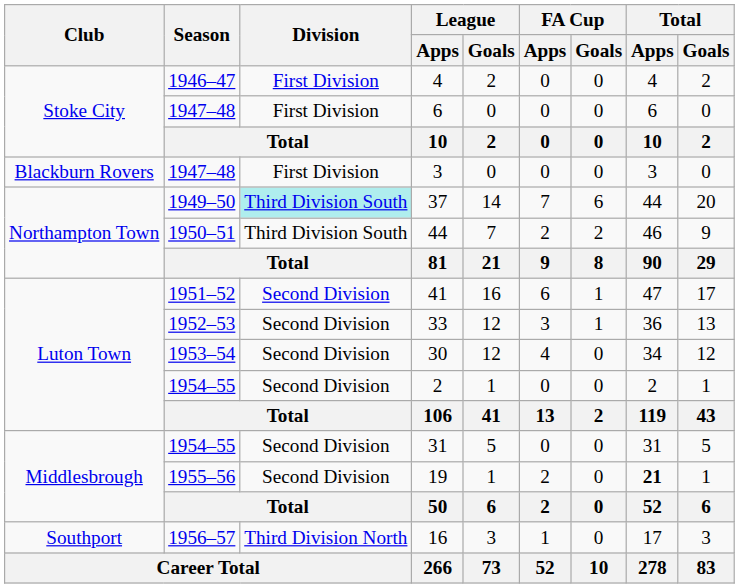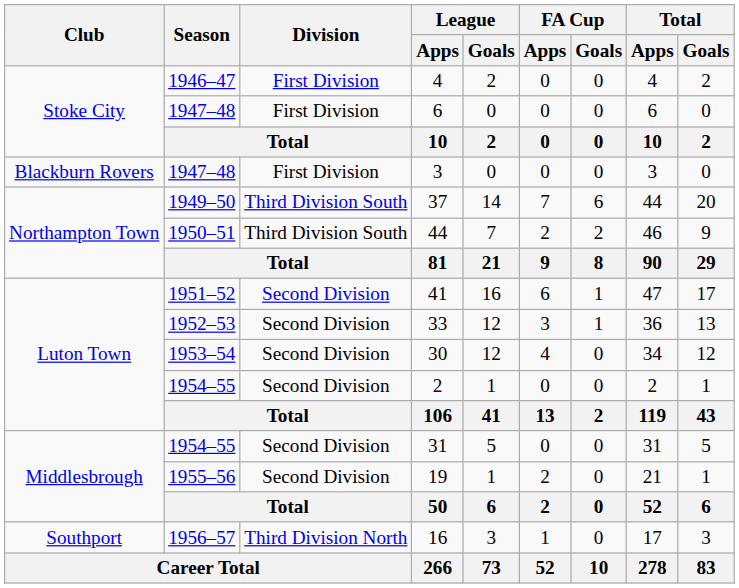(326, 202) paleturquoise background -> (326, 202) no background
(652, 476) bold -> (652, 476) normal
